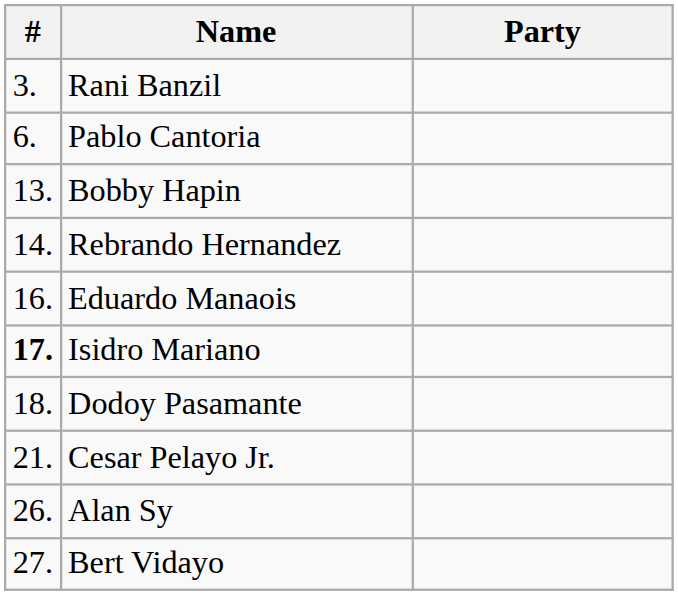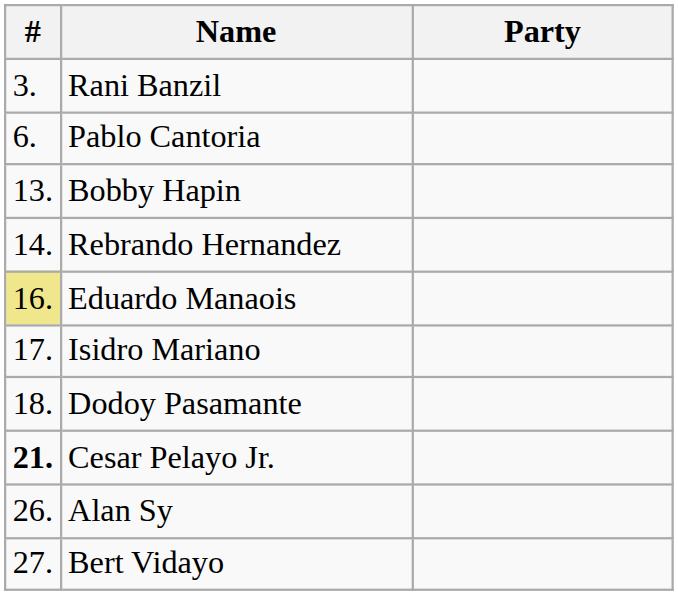(33, 297) no background -> (33, 297) khaki background
(33, 350) bold -> (33, 350) normal
(33, 457) normal -> (33, 457) bold
